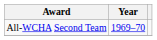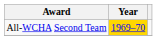(128, 27) no background -> (128, 27) gold background
